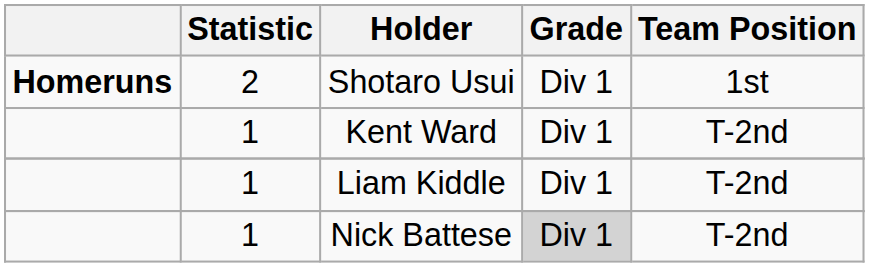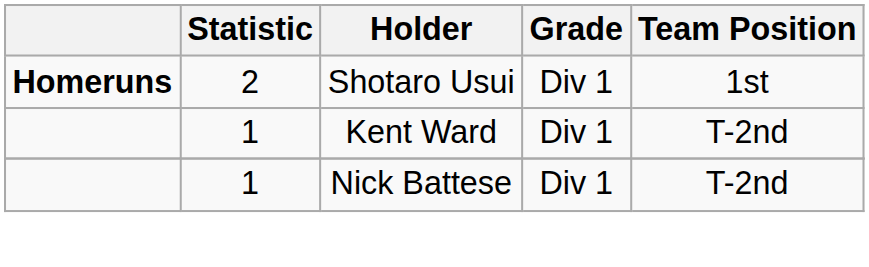- row: (421, 183)
(576, 235) lightgrey background -> (576, 183) no background
